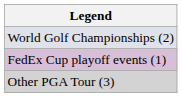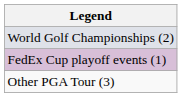(61, 81) lightgrey background -> (61, 81) no background
